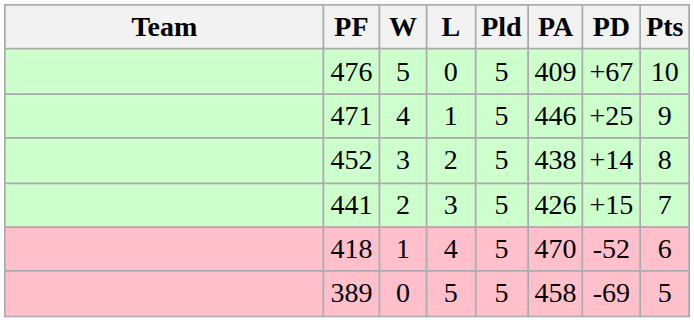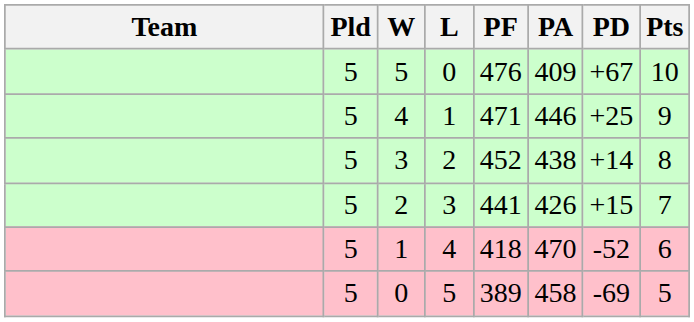columns swapped: (501, 26) <-> (351, 26)
